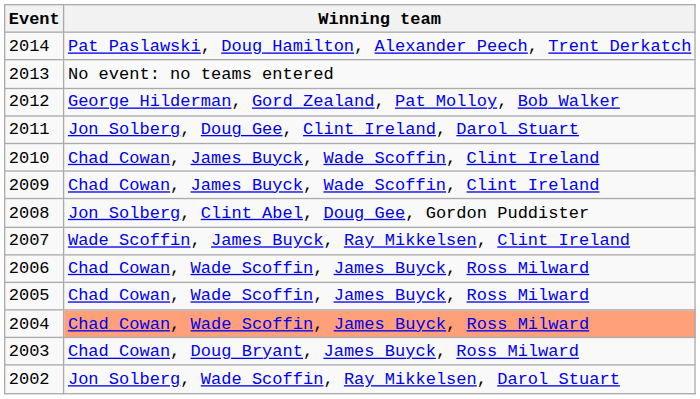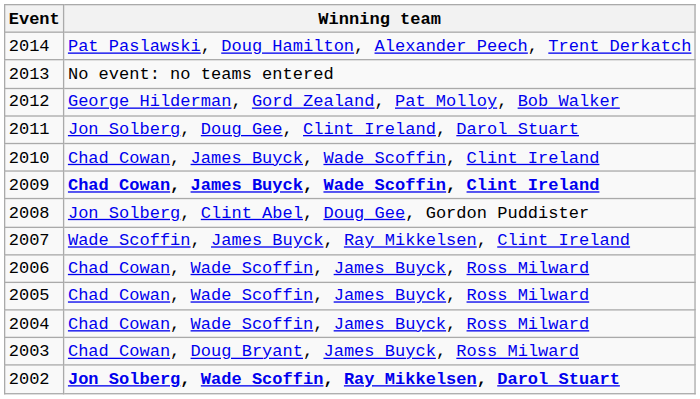(334, 185) normal -> (334, 185) bold
(329, 324) lightsalmon background -> (329, 324) no background
(344, 379) normal -> (344, 379) bold
